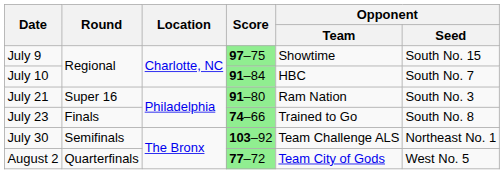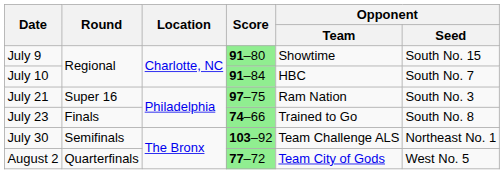(247, 55) 97–75 -> (247, 55) 91–80
(247, 96) 91–80 -> (247, 96) 97–75
